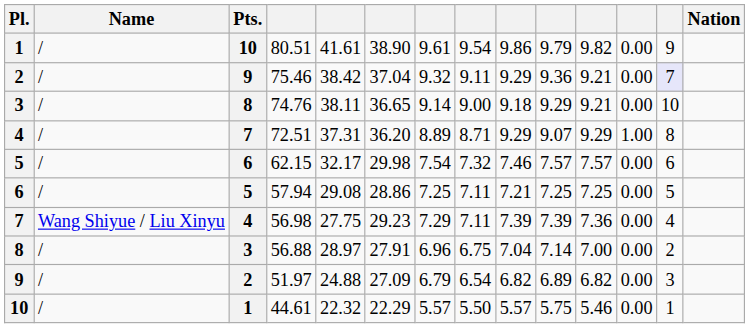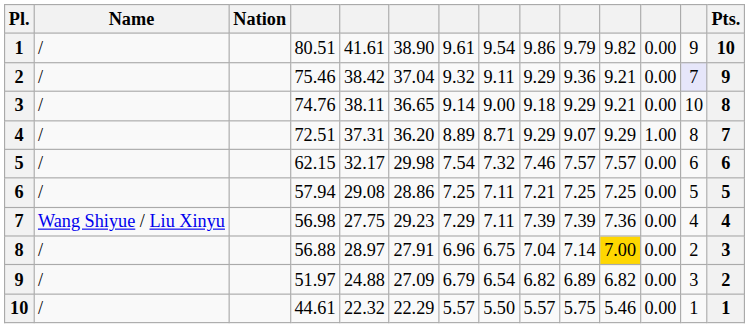columns swapped: (714, 18) <-> (248, 18)
(596, 250) no background -> (620, 250) gold background
